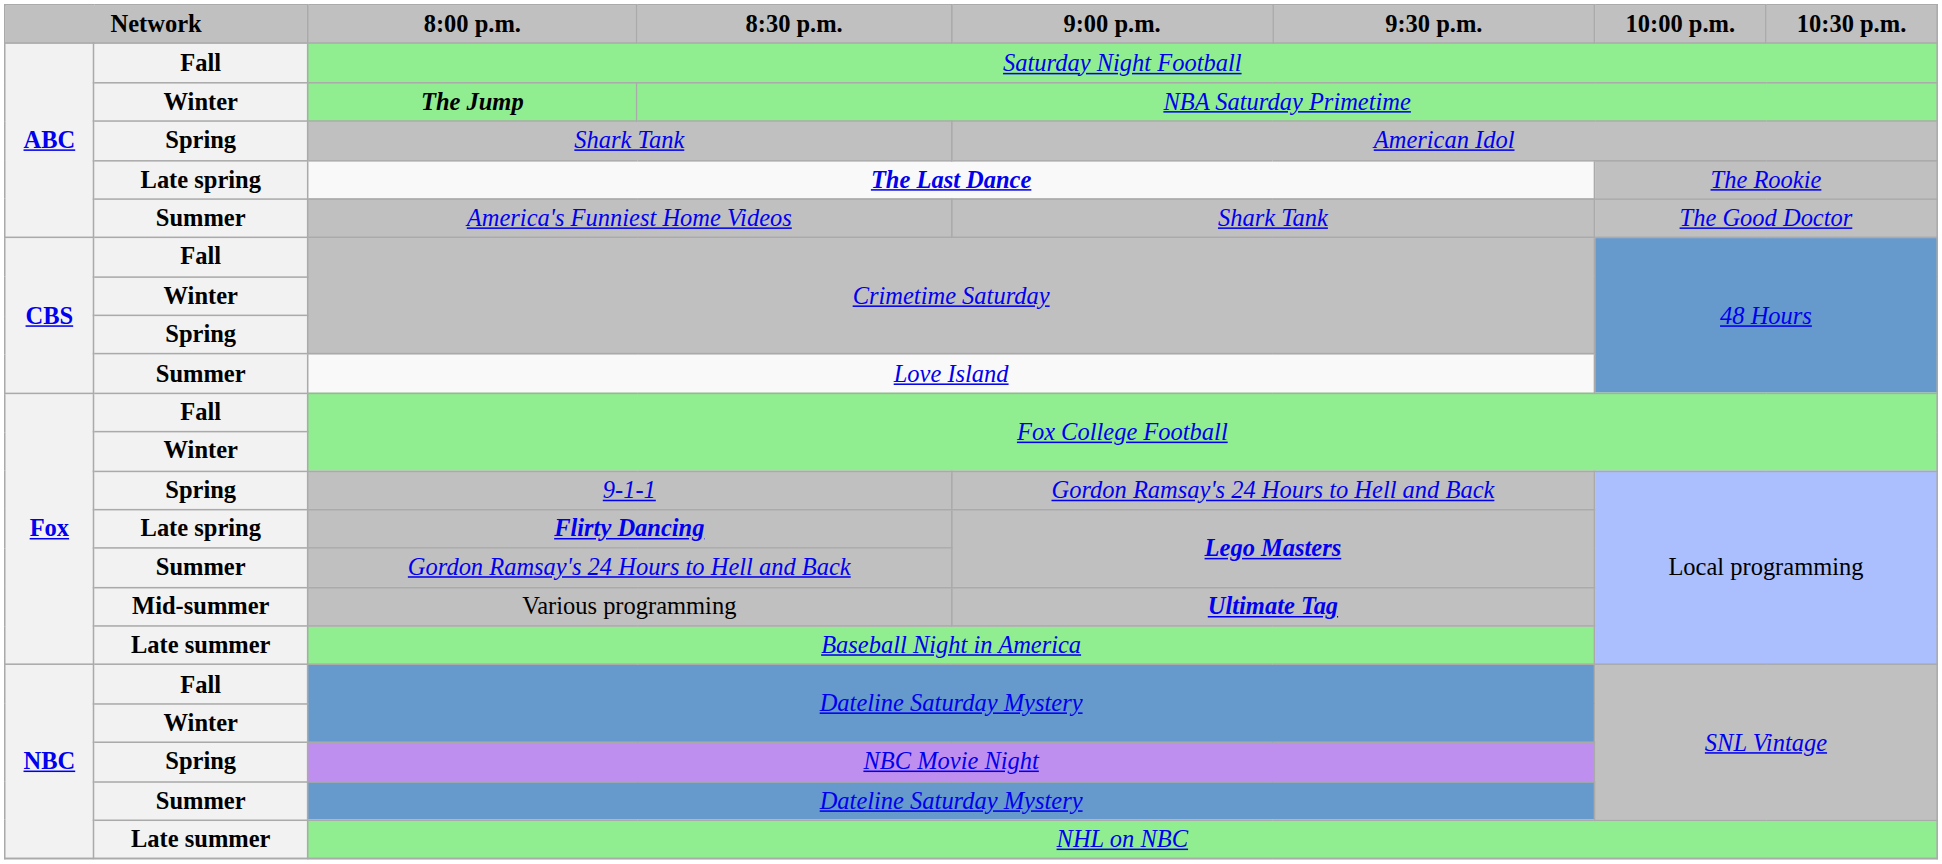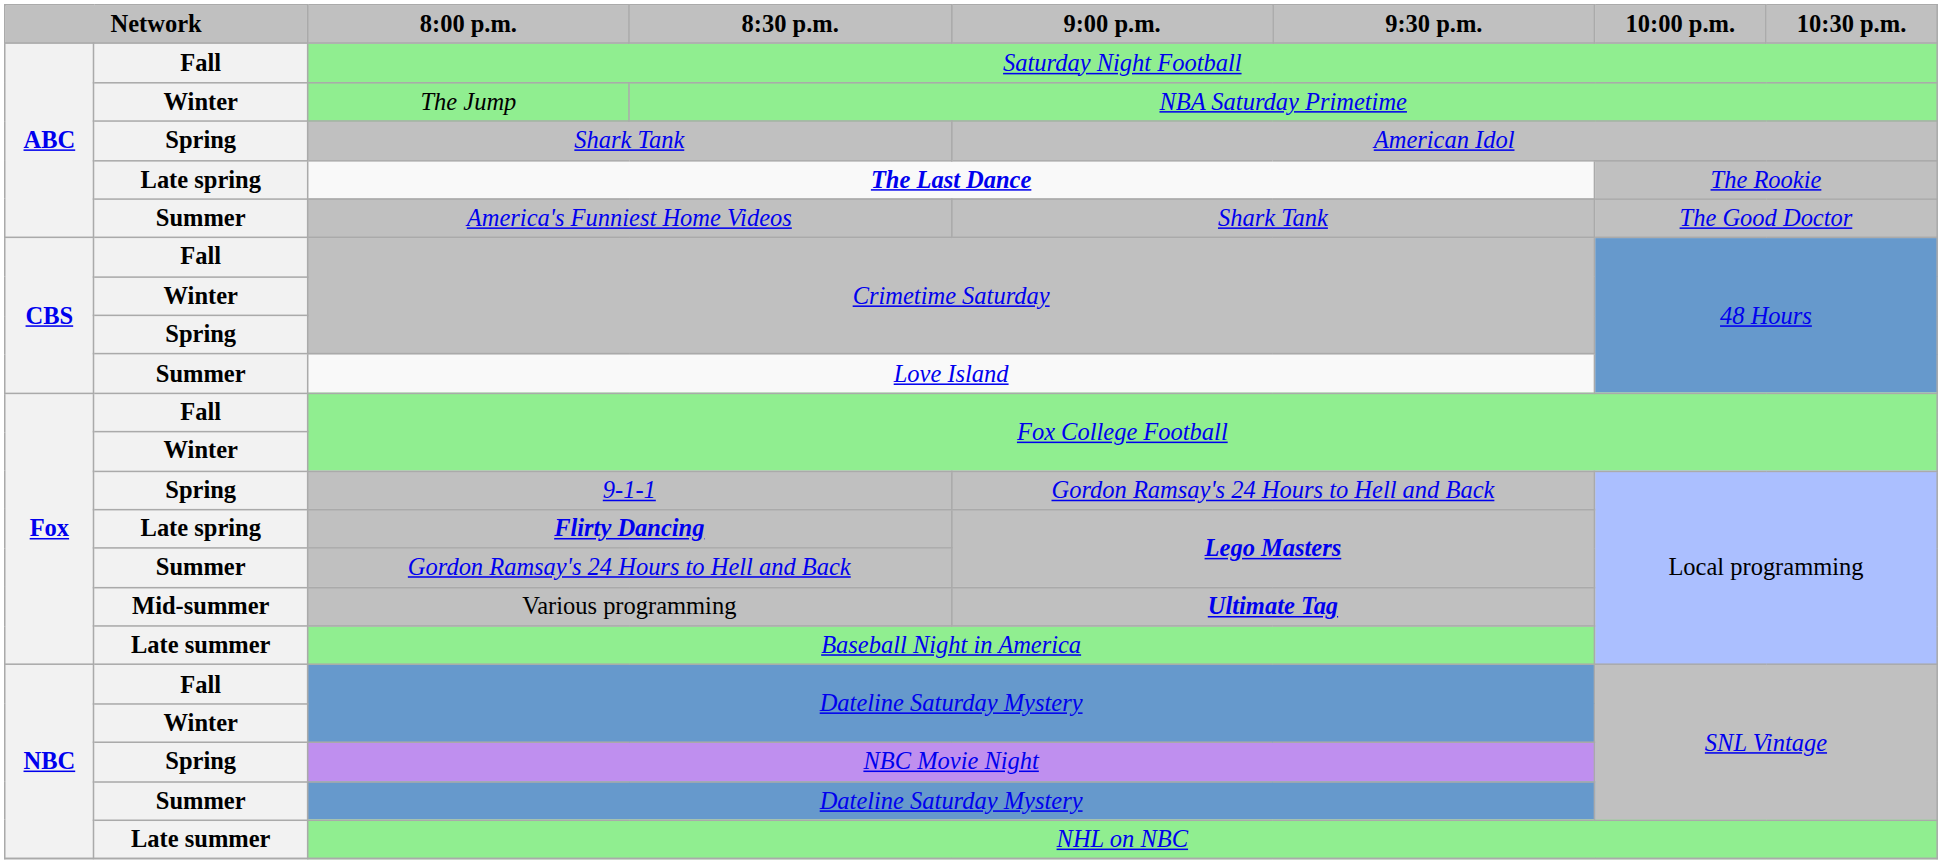(472, 101) bold -> (468, 101) normal
